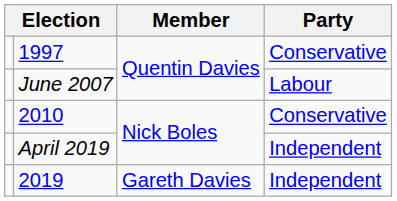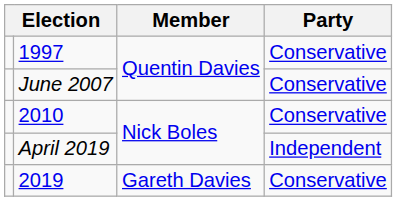(301, 84) Labour -> (328, 84) Conservative
(325, 180) Independent -> (328, 180) Conservative
